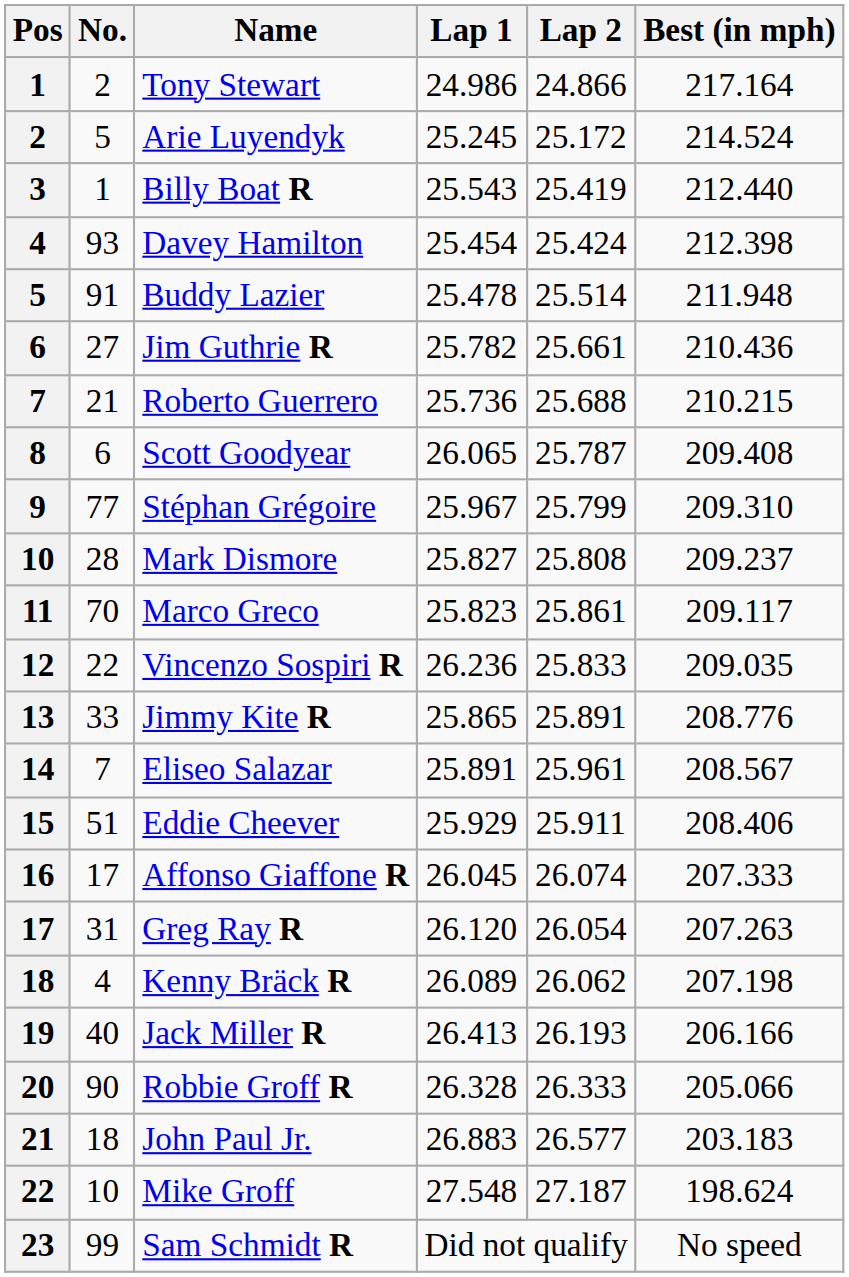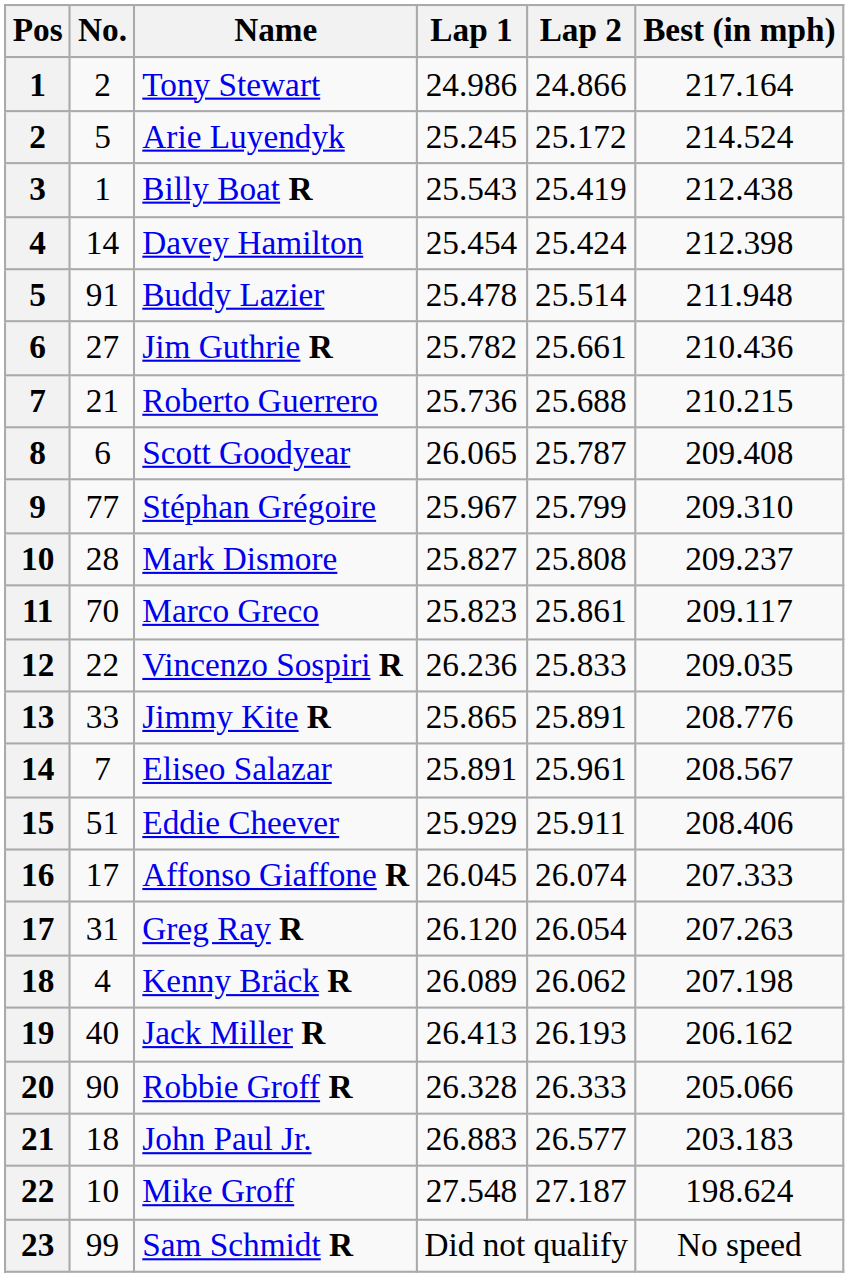(739, 189) 212.440 -> (739, 189) 212.438
(102, 242) 93 -> (102, 242) 14
(739, 1033) 206.166 -> (739, 1033) 206.162
